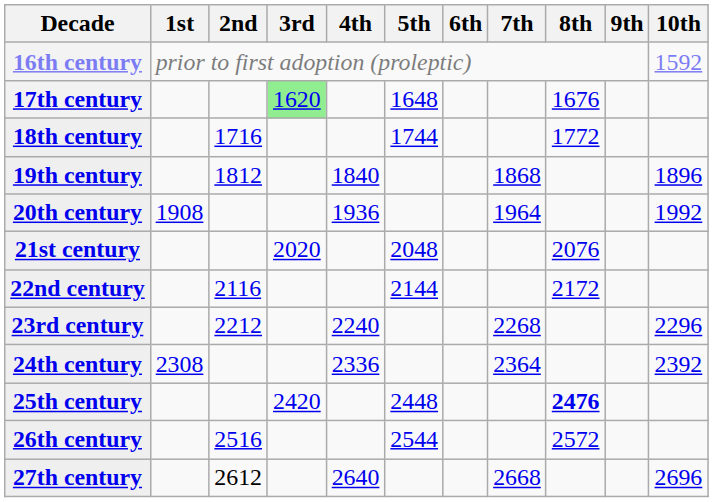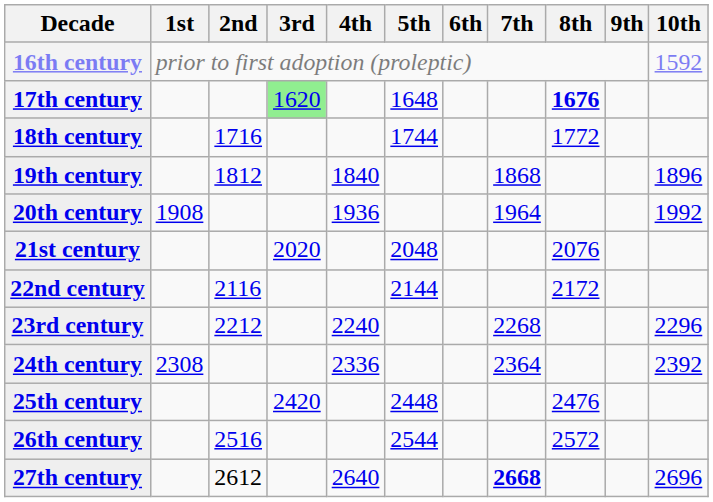(576, 99) normal -> (576, 99) bold
(576, 401) bold -> (576, 401) normal
(517, 477) normal -> (517, 477) bold
